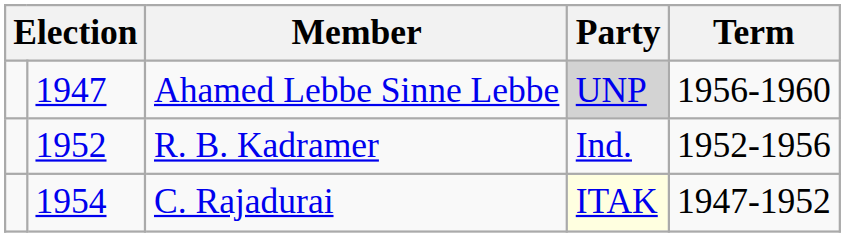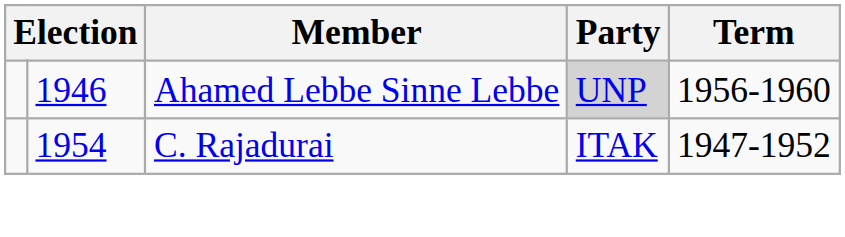(71, 88) 1947 -> (71, 88) 1946
- row: (266, 145)
(617, 201) lightyellow background -> (617, 145) no background
